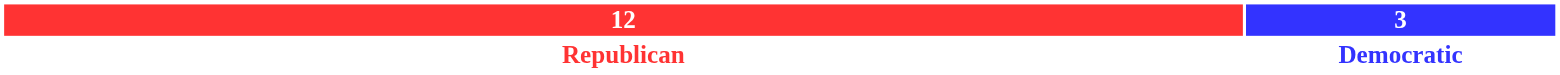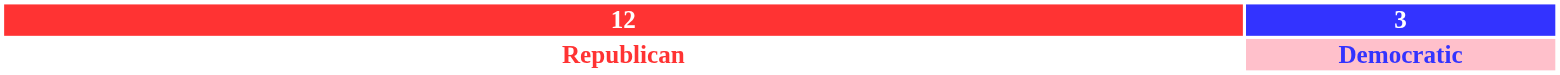(1400, 54) no background -> (1400, 54) pink background
